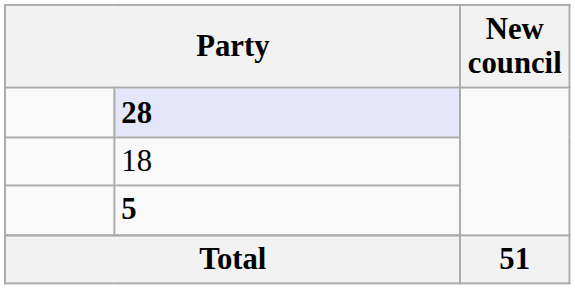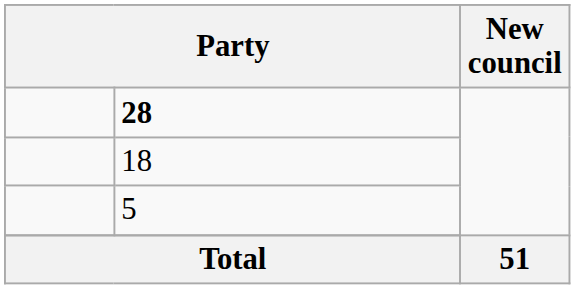(137, 112) lavender background -> (137, 112) no background
(129, 209) bold -> (129, 209) normal
